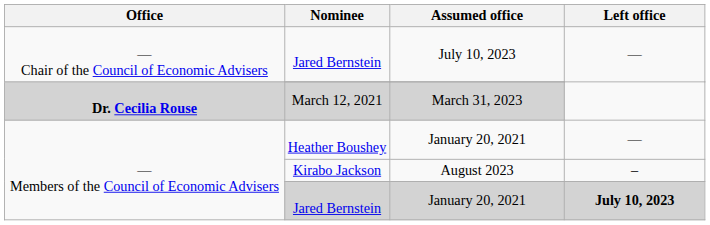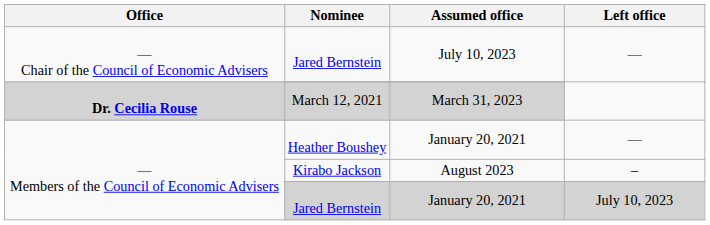(635, 200) bold -> (635, 200) normal
